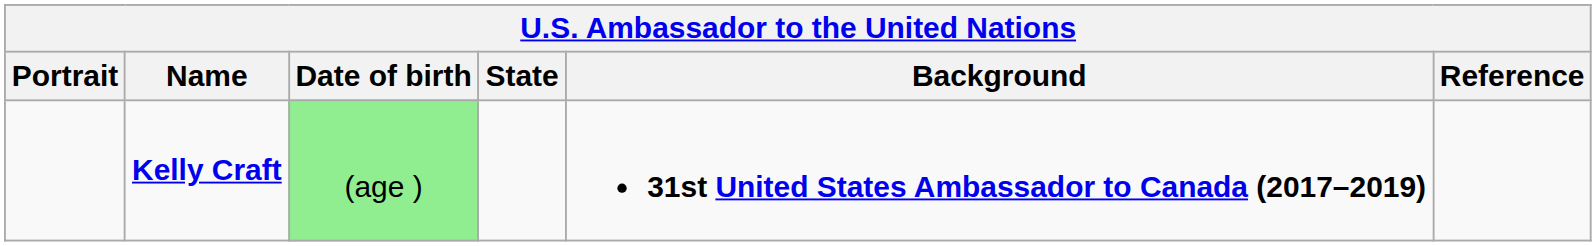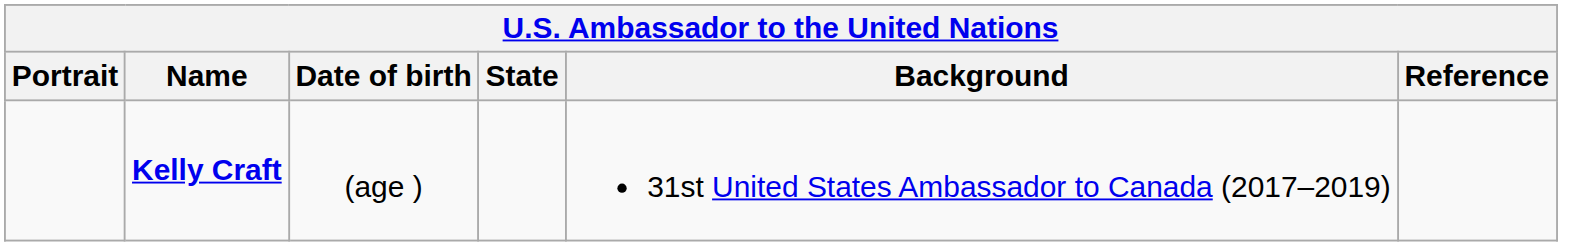(384, 186) lightgreen background -> (384, 186) no background
(999, 187) bold -> (982, 187) normal
